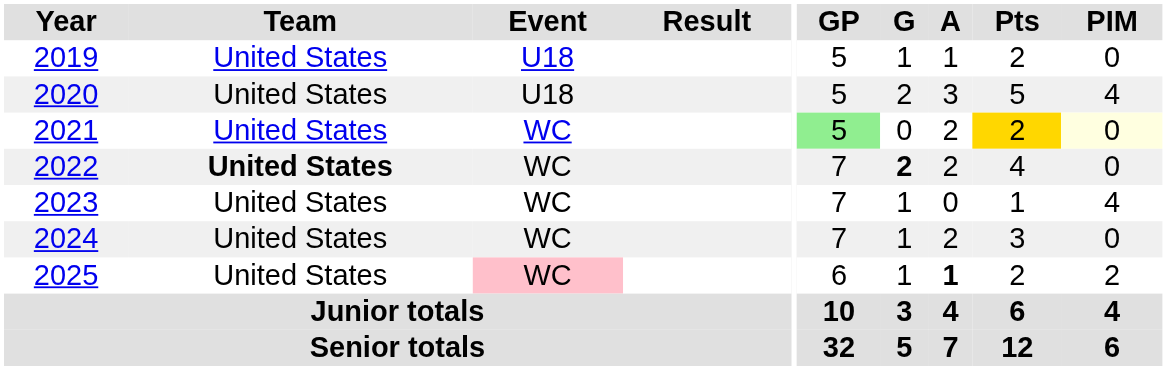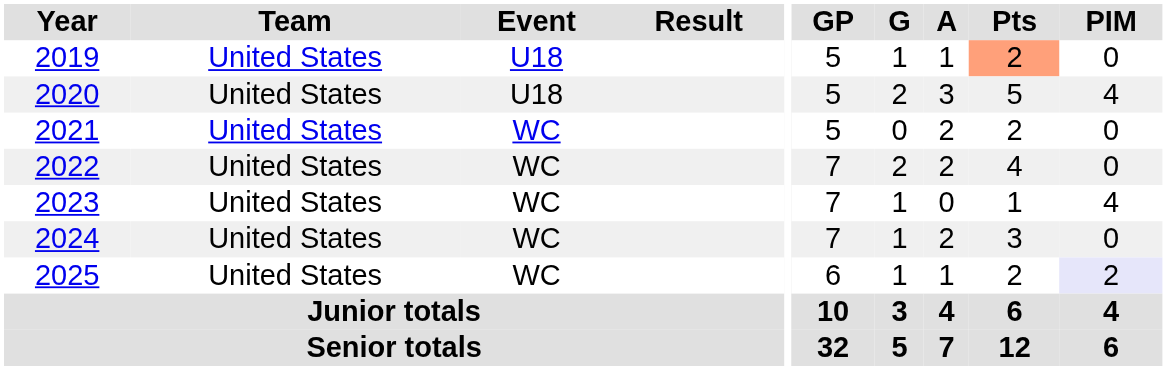(1017, 57) no background -> (1015, 57) lightsalmon background
(839, 130) lightgreen background -> (833, 130) no background
(1017, 130) gold background -> (1015, 130) no background
(1112, 130) lightyellow background -> (1111, 130) no background
(300, 166) bold -> (295, 166) normal
(904, 166) bold -> (900, 166) normal
(548, 275) pink background -> (537, 275) no background
(951, 275) bold -> (947, 275) normal
(1112, 275) no background -> (1111, 275) lavender background
